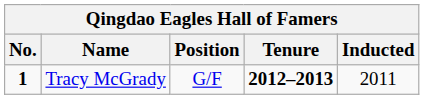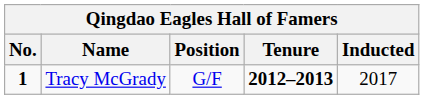(378, 79) 2011 -> (378, 79) 2017
